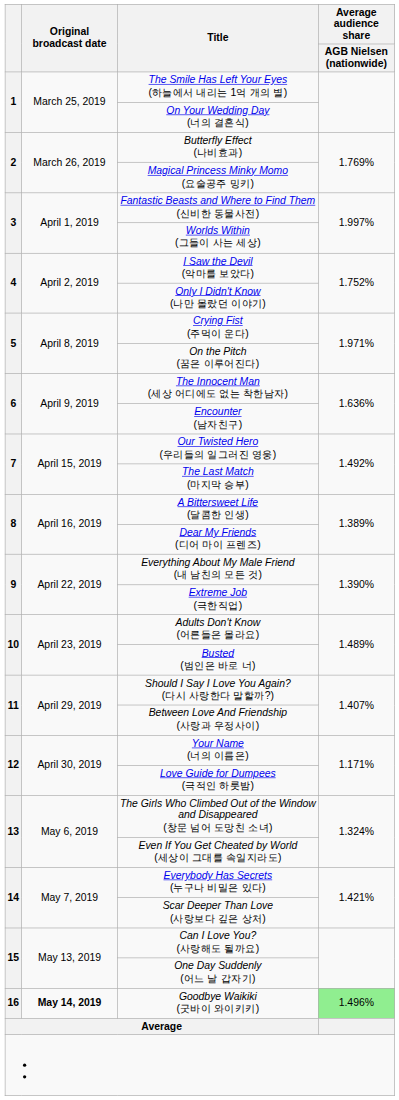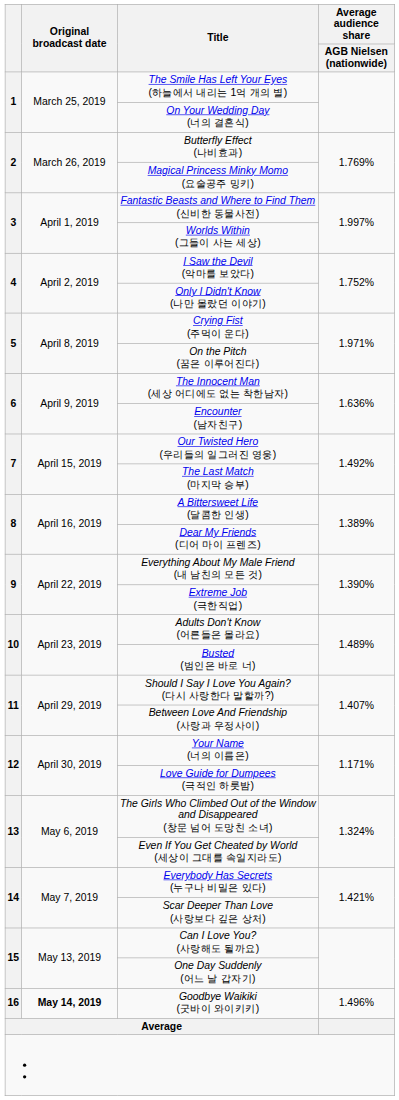(356, 1003) lightgreen background -> (356, 1003) no background
